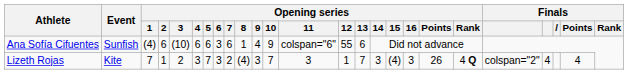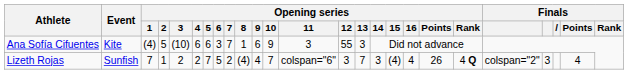(121, 45) Sunfish -> (113, 45) Kite
(164, 45) 6 -> (164, 45) 5
(229, 45) 6 -> (229, 45) 7
(258, 45) 4 -> (258, 45) 6
(308, 45) colspan="6" -> (308, 45) 3
(362, 45) 6 -> (362, 45) 3
(113, 61) Kite -> (121, 61) Sunfish
(198, 61) 3 -> (198, 61) 2
(219, 61) 3 -> (219, 61) 5
(258, 61) 3 -> (258, 61) 4
(308, 61) 3 -> (308, 61) colspan="6"
(346, 61) 1 -> (346, 61) 3
(411, 61) 3 -> (411, 61) 4
(547, 61) 4 -> (547, 61) 3
